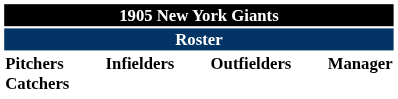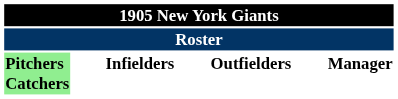(37, 73) no background -> (37, 73) lightgreen background
